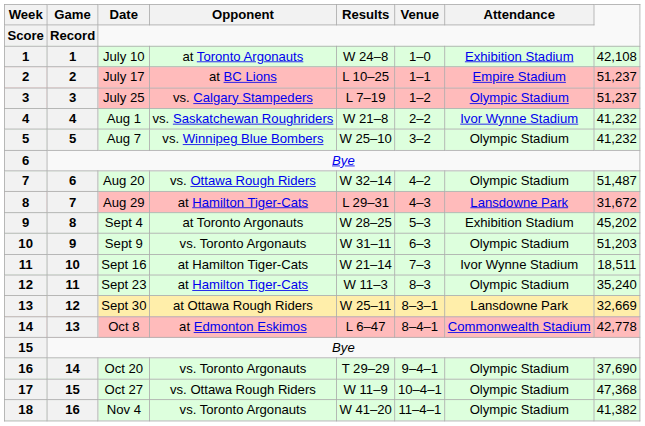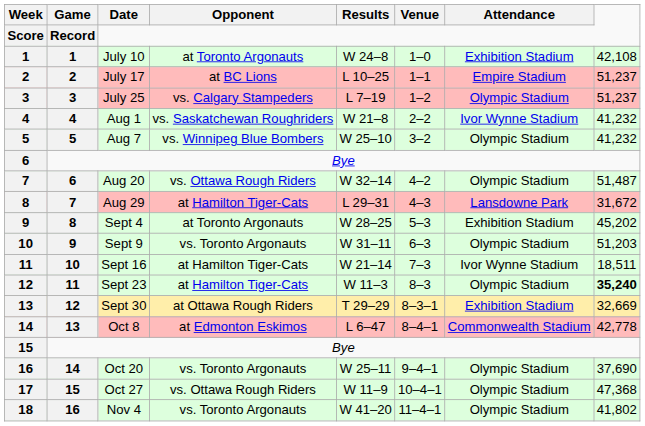(617, 285) normal -> (617, 285) bold
(366, 306) W 25–11 -> (366, 306) T 29–29
(519, 306) Lansdowne Park -> (519, 306) Exhibition Stadium
(366, 368) T 29–29 -> (366, 368) W 25–11
(617, 410) 41,382 -> (617, 410) 41,802
